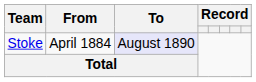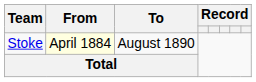(80, 43) no background -> (80, 43) lightyellow background
(156, 43) lavender background -> (156, 43) no background
